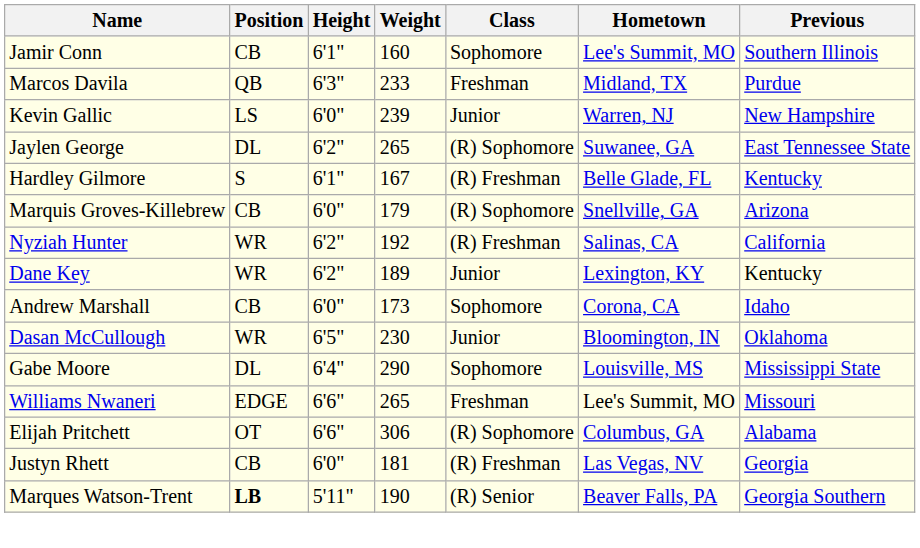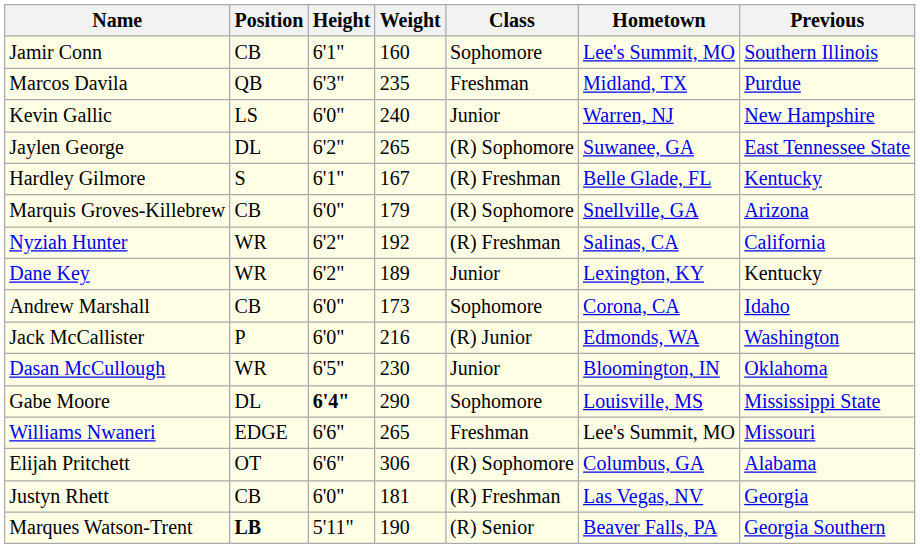(395, 83) 233 -> (395, 83) 235
(395, 115) 239 -> (395, 115) 240
+ row: (77, 337)
(329, 369) normal -> (331, 400) bold
